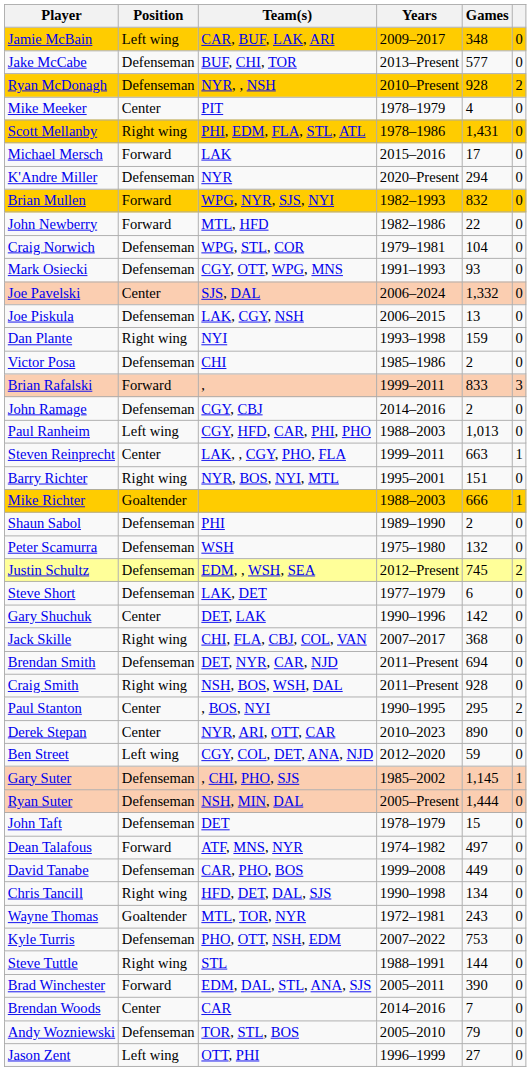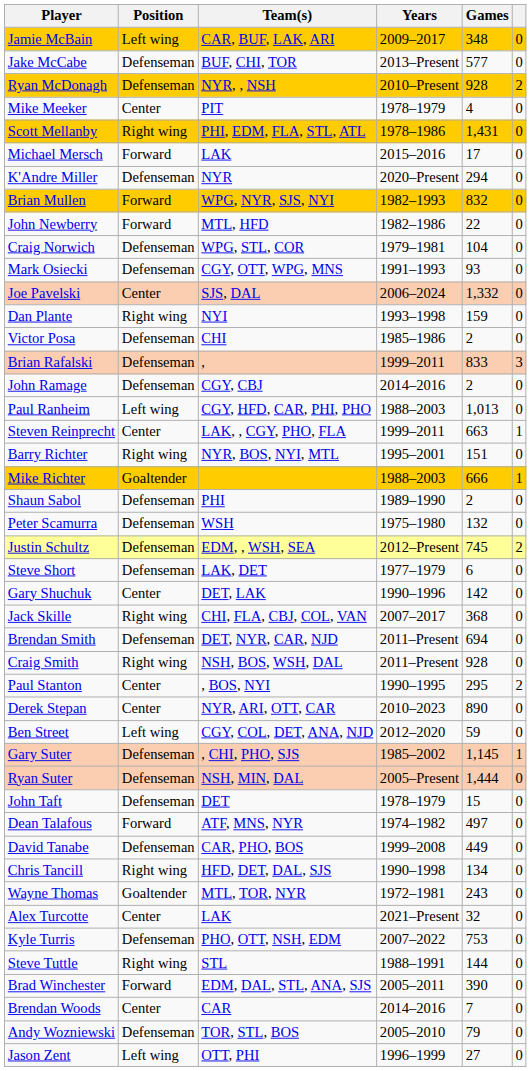- row: (41, 316)
(147, 385) Forward -> (158, 362) Defenseman
+ row: (48, 916)
